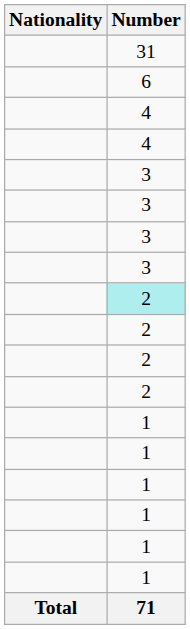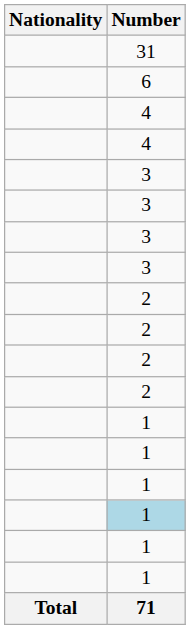(146, 298) paleturquoise background -> (146, 298) no background
(146, 515) no background -> (146, 515) lightblue background
